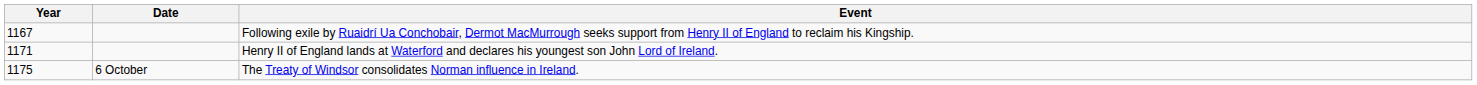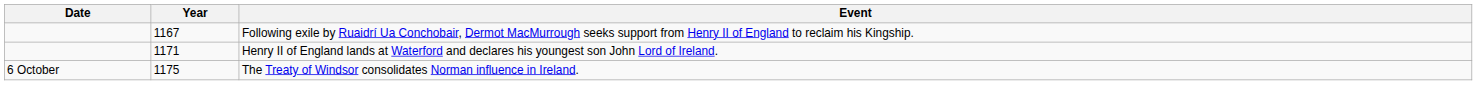columns swapped: (48, 13) <-> (166, 13)
